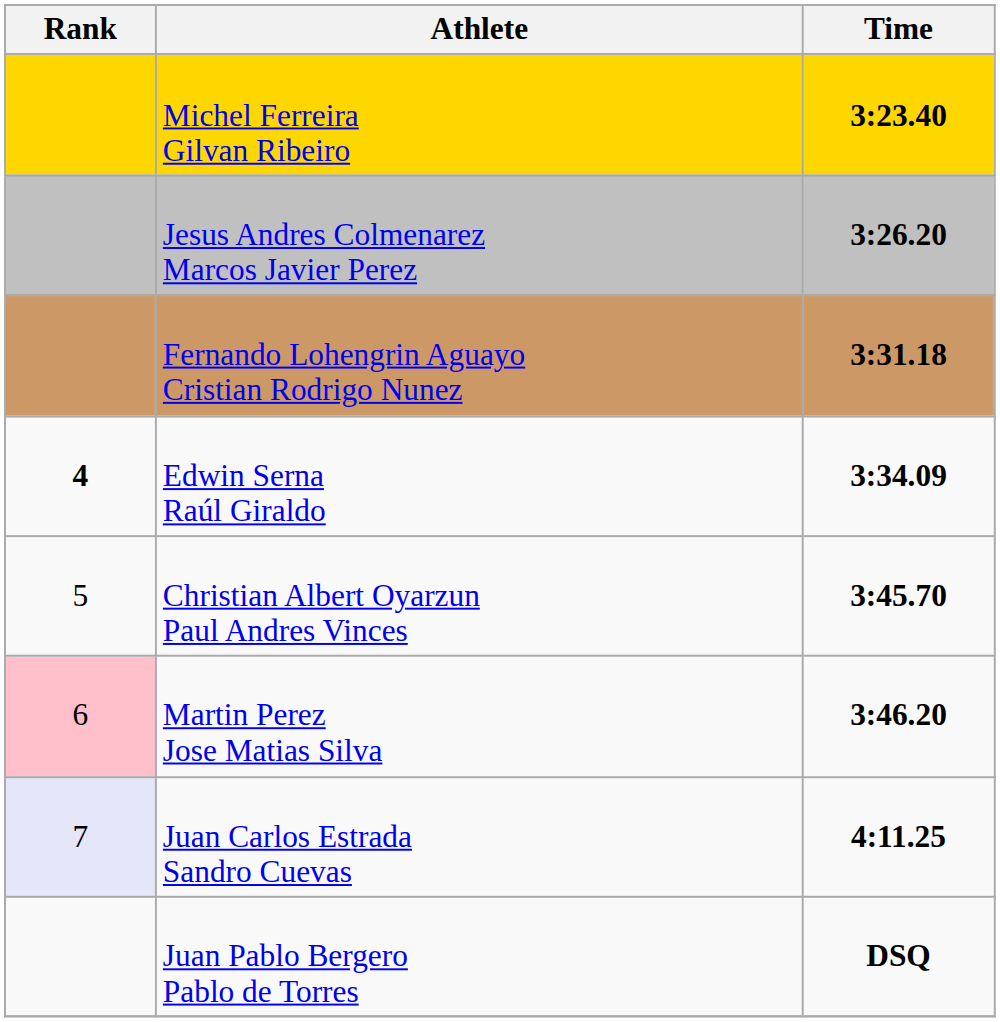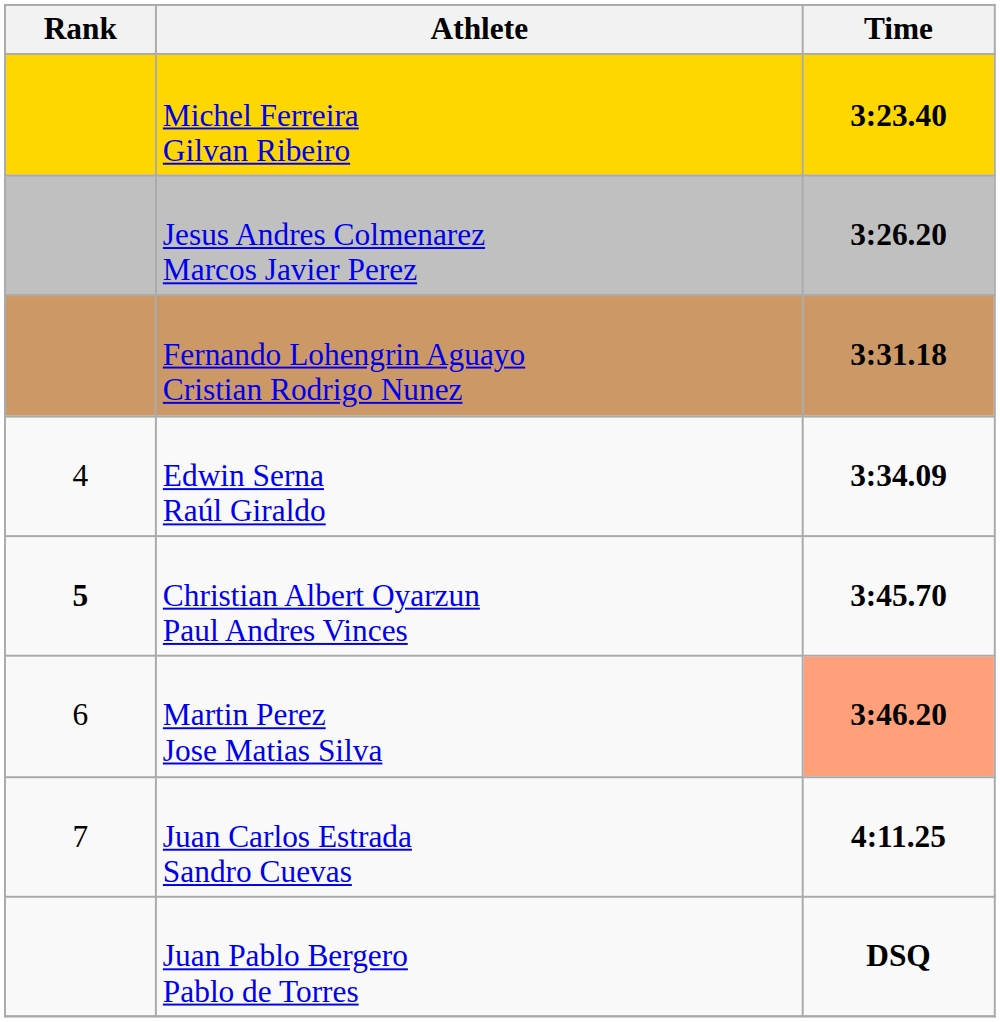(80, 475) bold -> (80, 475) normal
(80, 595) normal -> (80, 595) bold
(80, 715) pink background -> (80, 715) no background
(898, 715) no background -> (898, 715) lightsalmon background
(80, 836) lavender background -> (80, 836) no background
